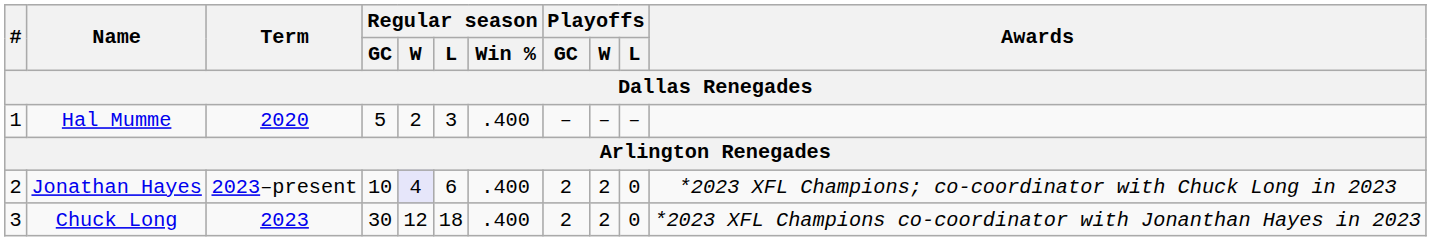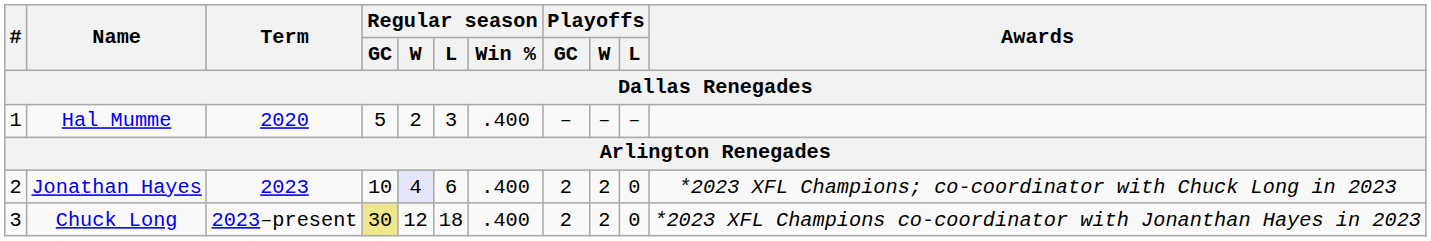(285, 187) 2023–present -> (285, 187) 2023
(285, 220) 2023 -> (285, 220) 2023–present
(380, 220) no background -> (380, 220) khaki background
